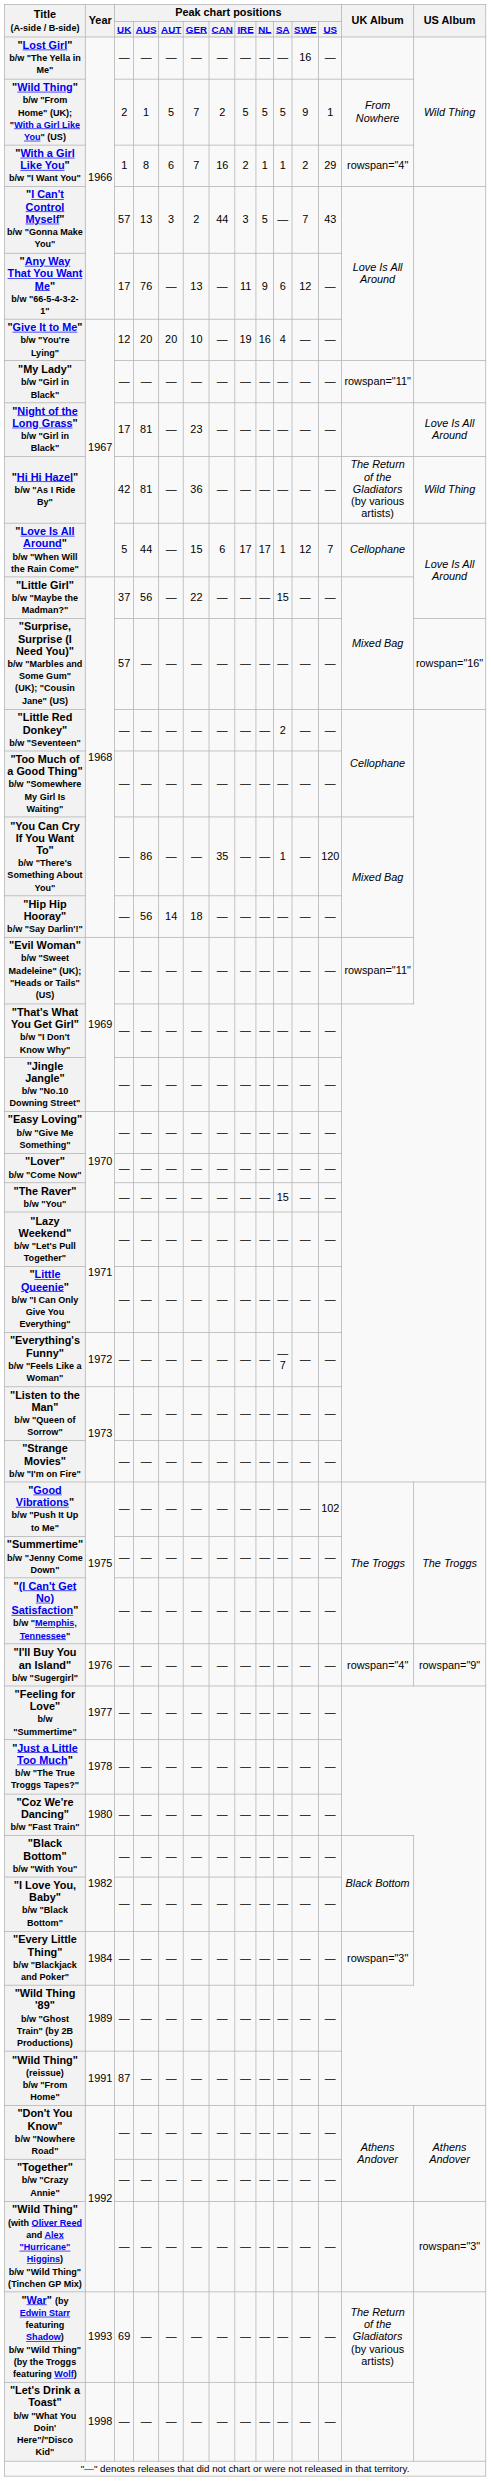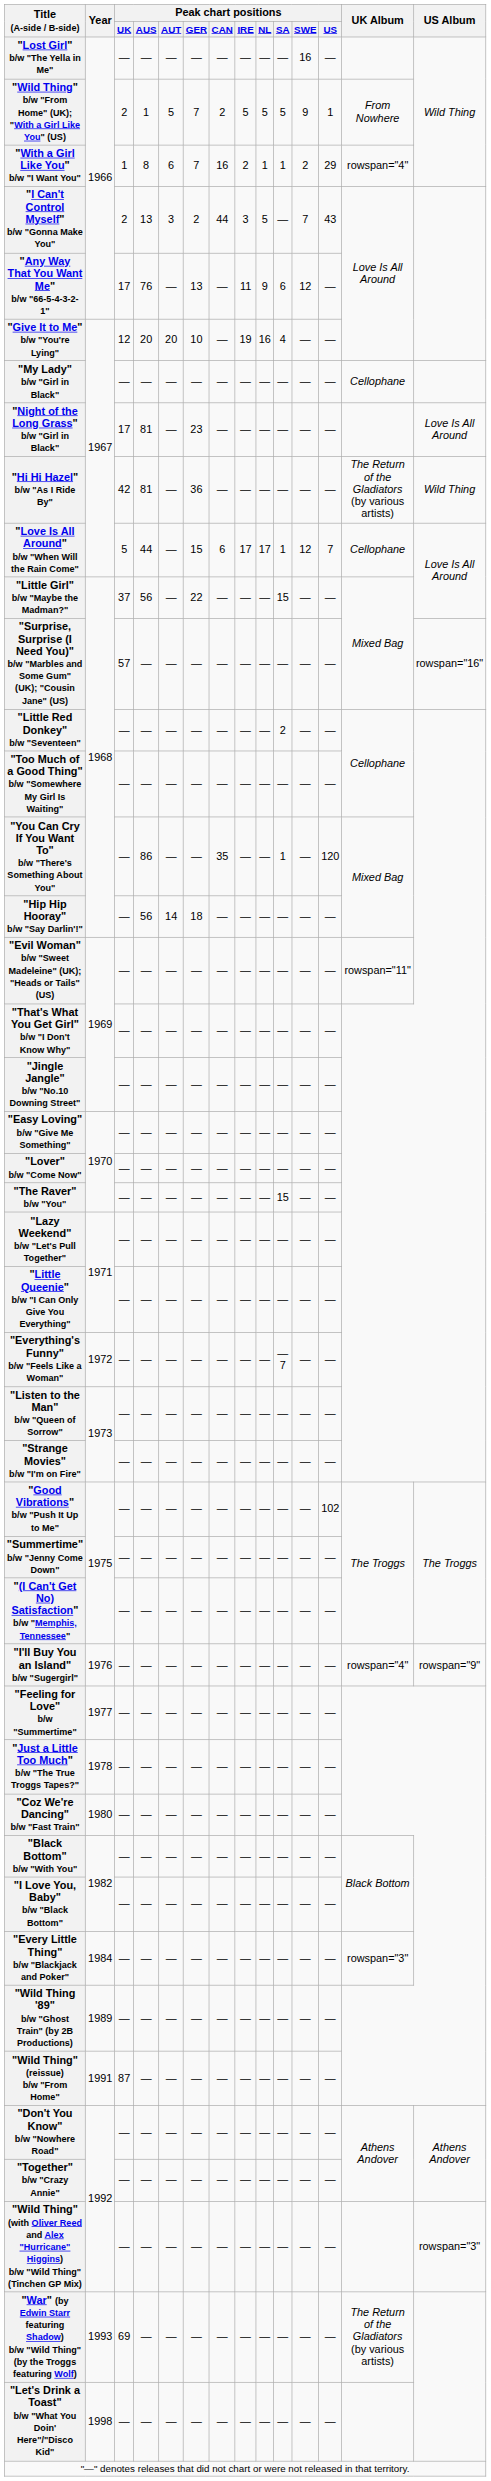(124, 220) 57 -> (124, 220) 2
(378, 381) rowspan="11" -> (378, 381) Cellophane
